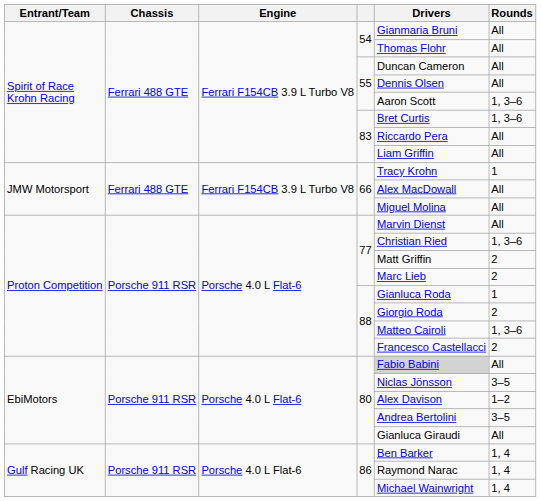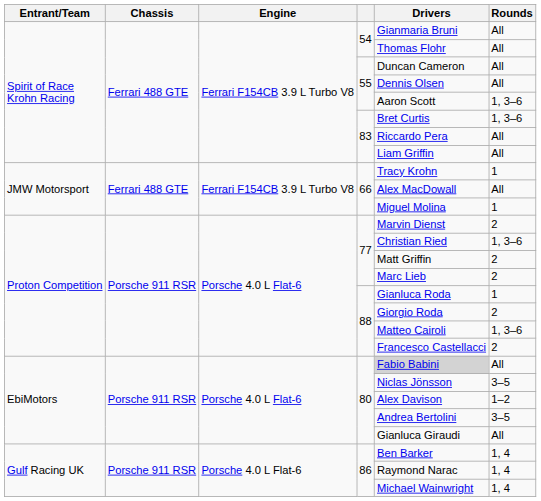(498, 206) All -> (494, 206) 1
(498, 224) All -> (494, 224) 2
